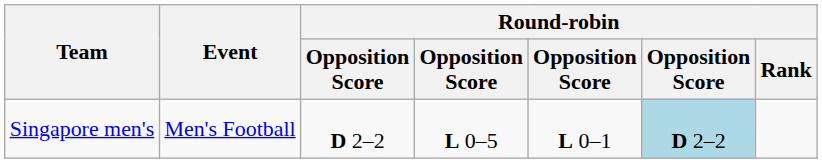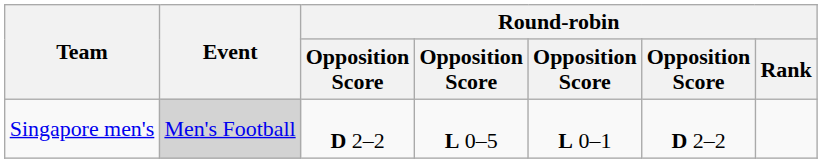(230, 128) no background -> (230, 128) lightgrey background
(699, 140) lightblue background -> (699, 140) no background
